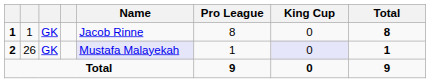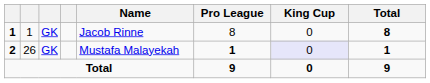(129, 50) lavender background -> (129, 50) no background
(232, 50) normal -> (232, 50) bold
